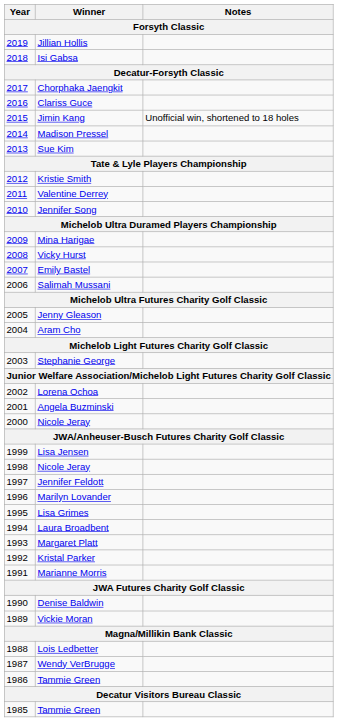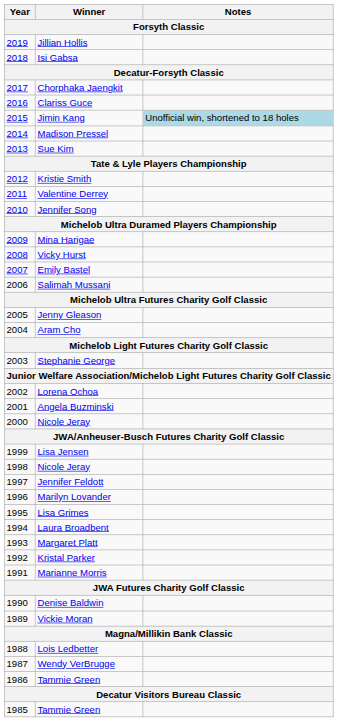(222, 118) no background -> (222, 118) lightblue background
